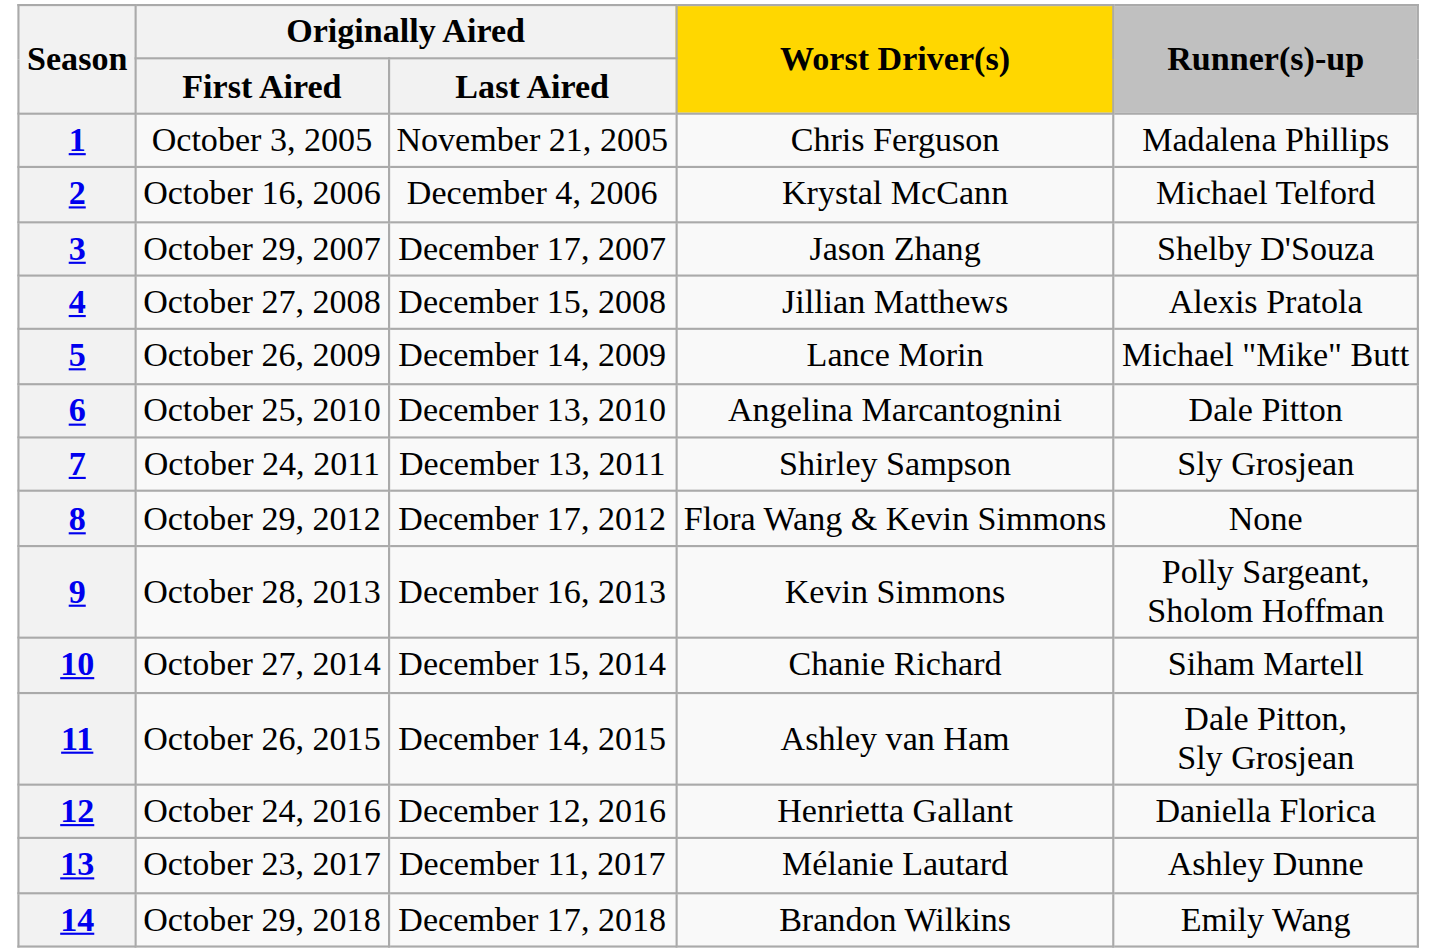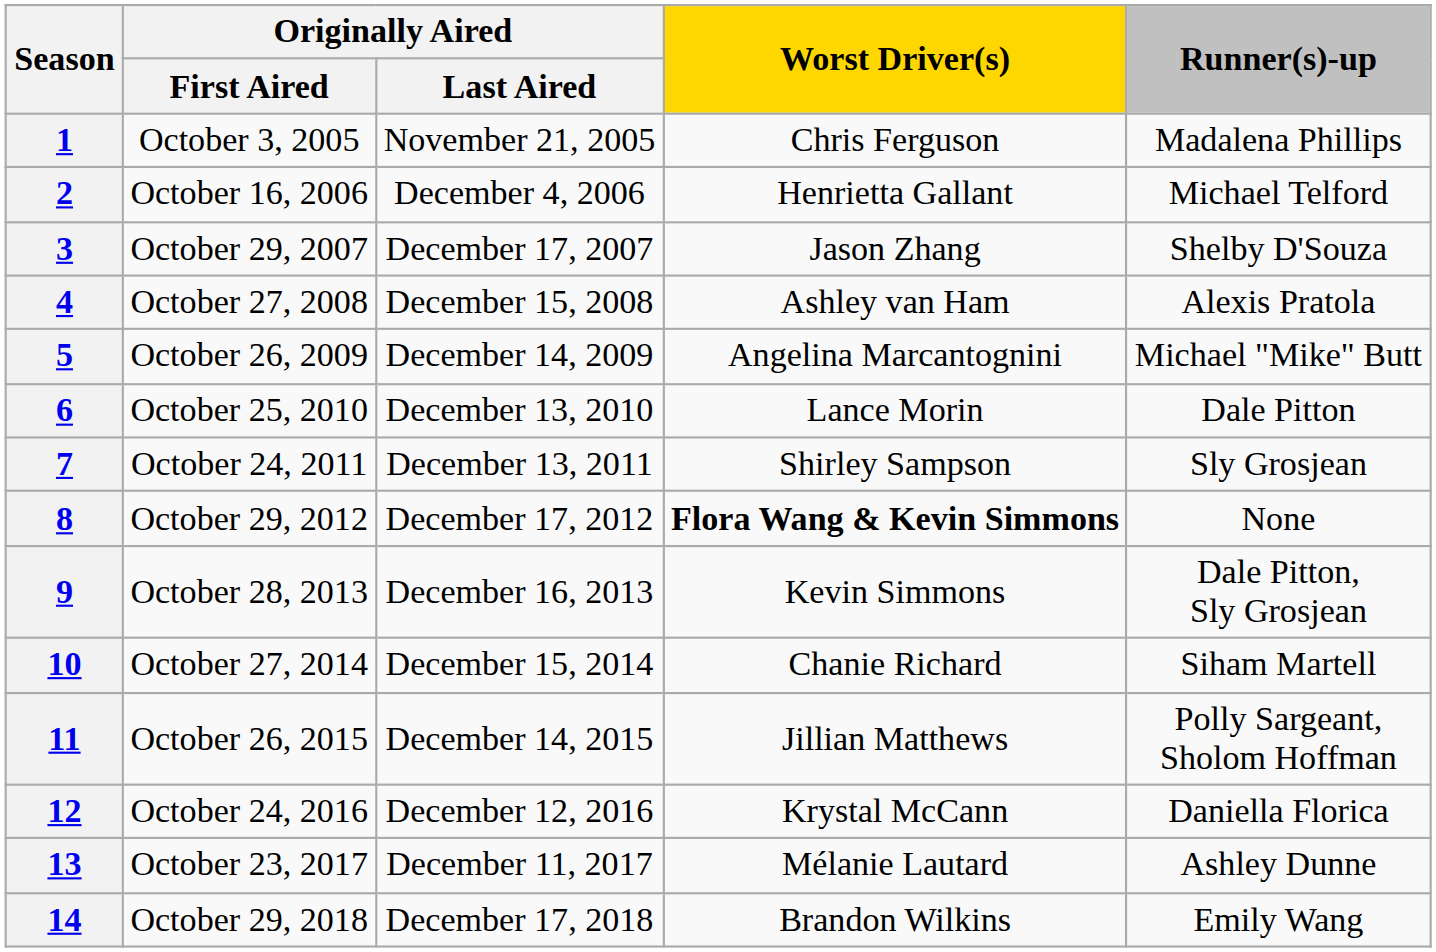(895, 193) Krystal McCann -> (895, 193) Henrietta Gallant
(895, 301) Jillian Matthews -> (895, 301) Ashley van Ham
(895, 355) Lance Morin -> (895, 355) Angelina Marcantognini
(895, 409) Angelina Marcantognini -> (895, 409) Lance Morin
(895, 517) normal -> (895, 517) bold
(1266, 591) Polly Sargeant, Sholom Hoffman -> (1278, 591) Dale Pitton, Sly Grosjean
(895, 737) Ashley van Ham -> (895, 737) Jillian Matthews
(1266, 737) Dale Pitton, Sly Grosjean -> (1278, 737) Polly Sargeant, Sholom Hoffman
(895, 810) Henrietta Gallant -> (895, 810) Krystal McCann
